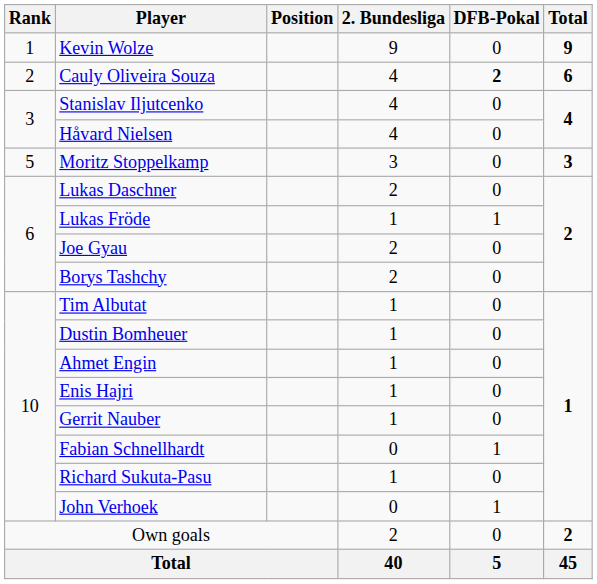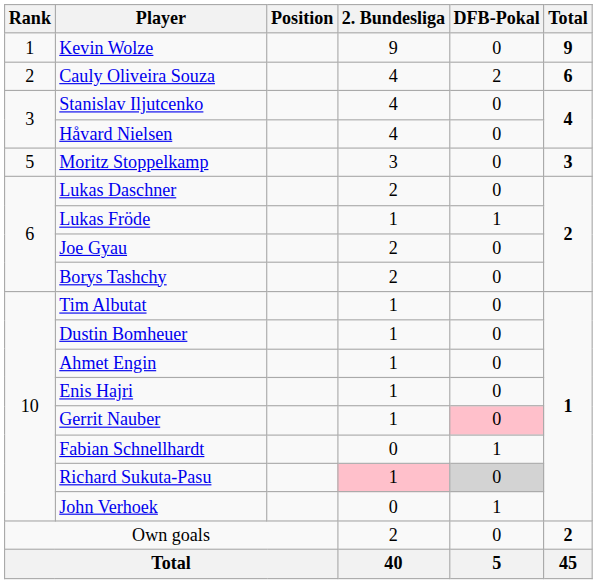(497, 76) bold -> (497, 76) normal
(497, 420) no background -> (497, 420) pink background
(393, 477) no background -> (393, 477) pink background
(497, 477) no background -> (497, 477) lightgrey background
